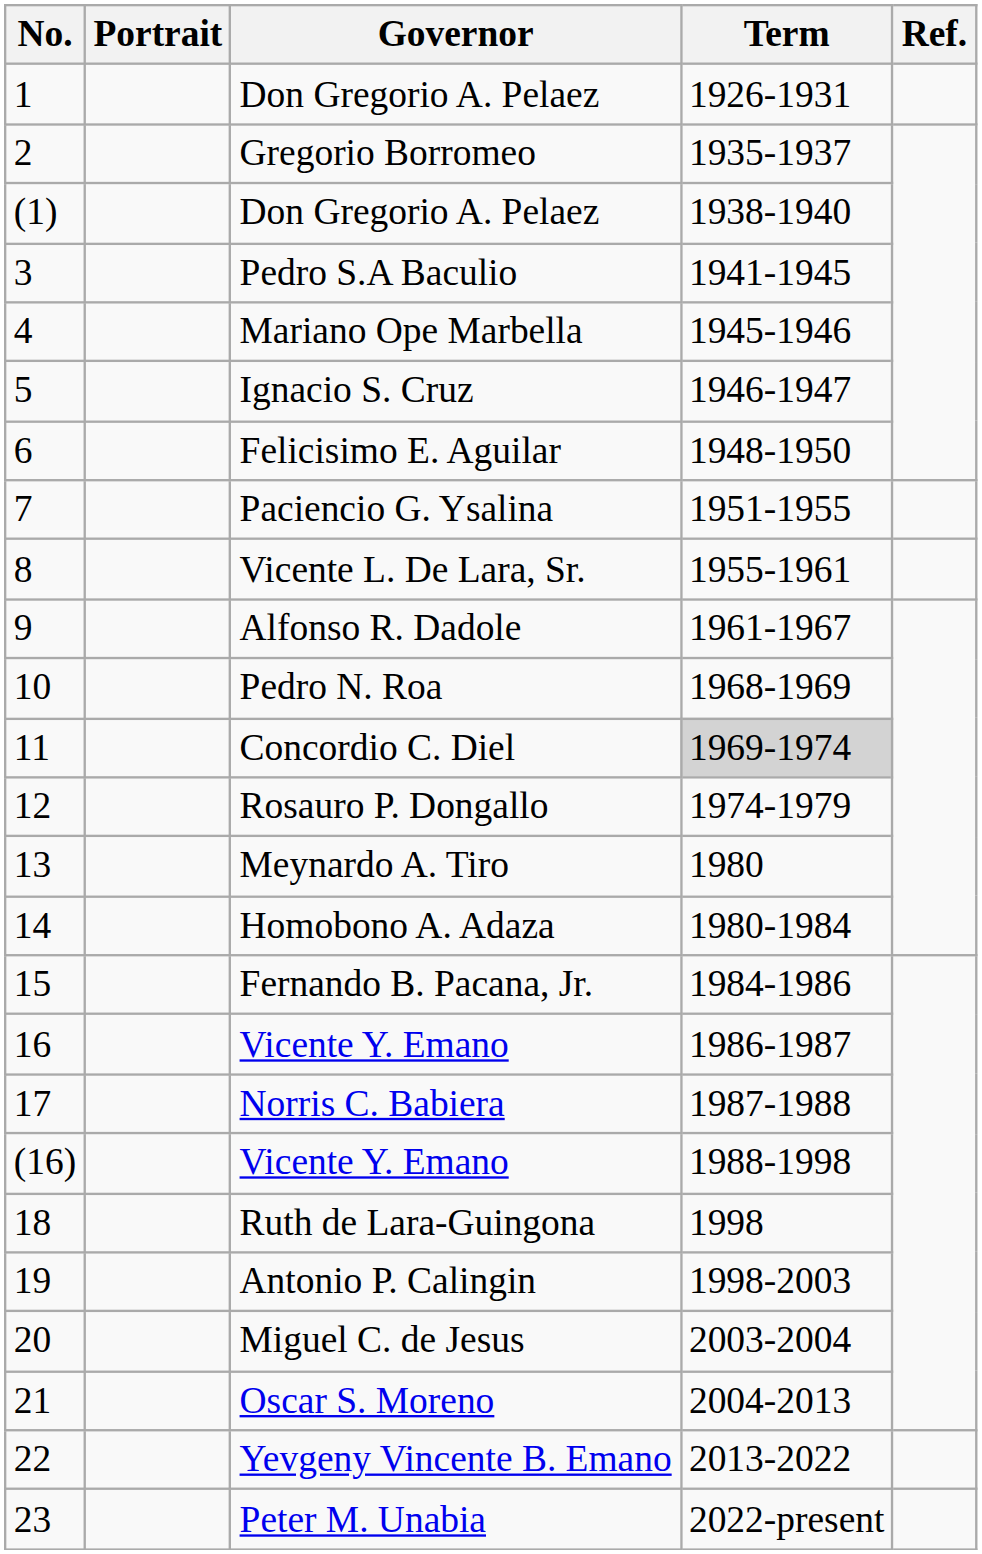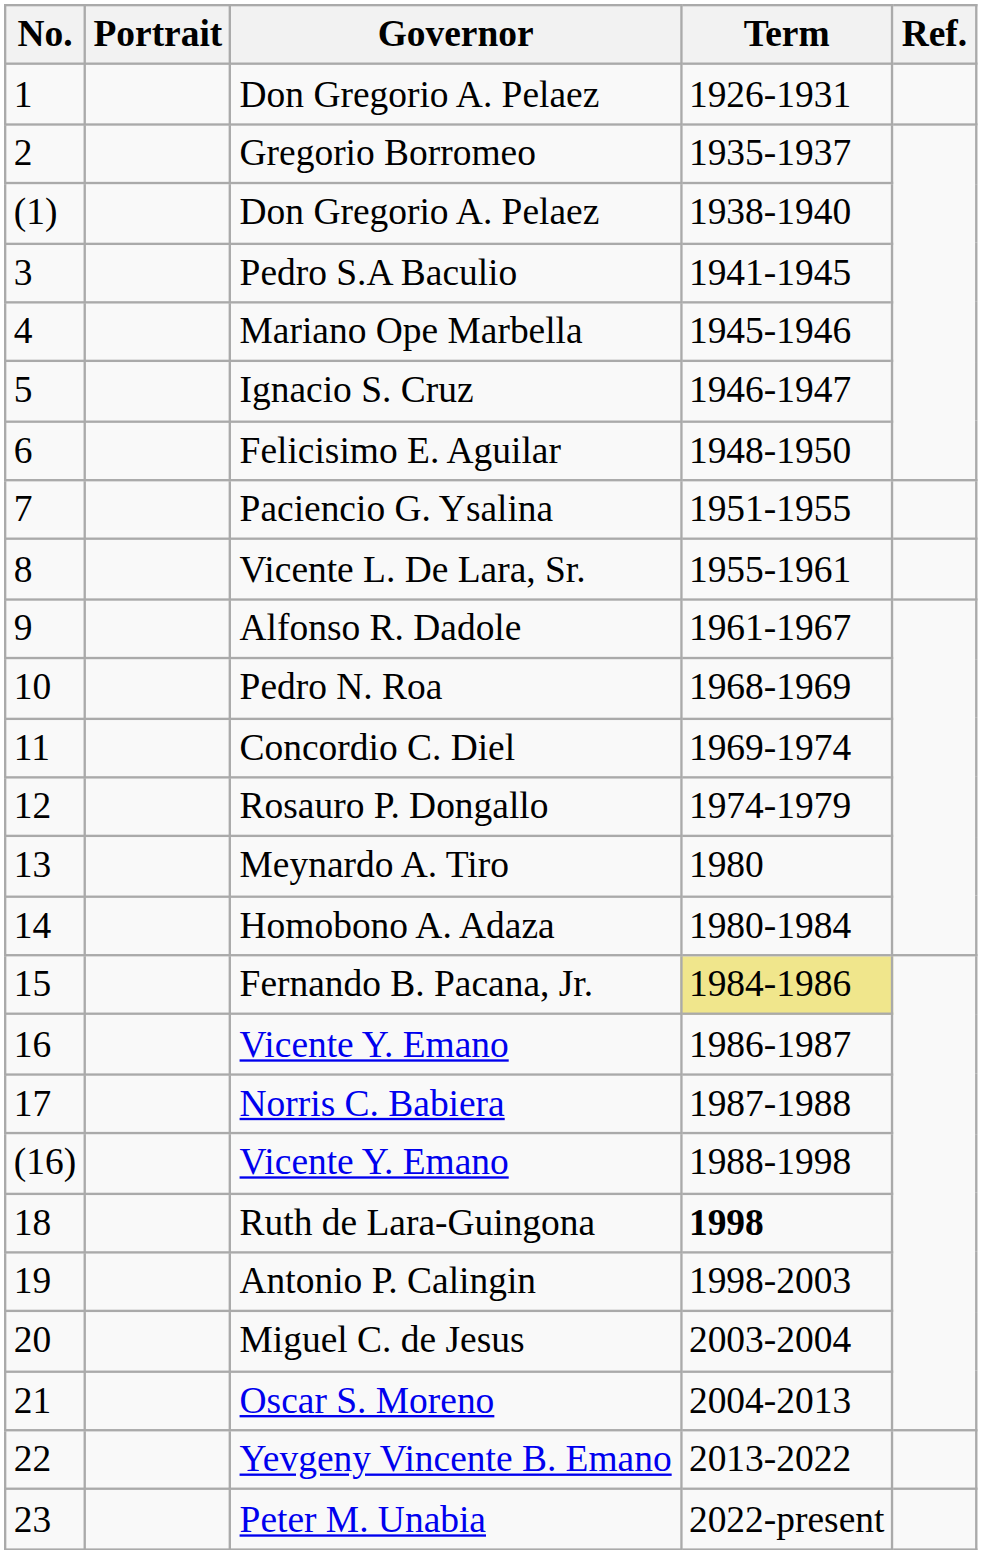(770, 746) lightgrey background -> (770, 746) no background
(770, 984) no background -> (770, 984) khaki background
(726, 1221) normal -> (726, 1221) bold
